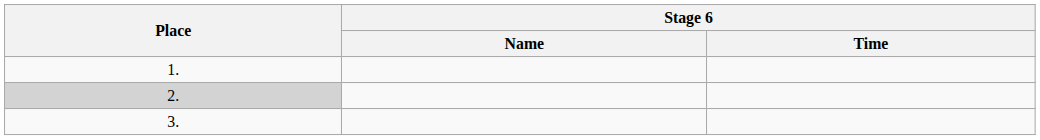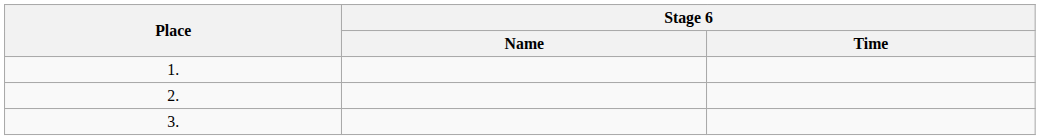(173, 95) lightgrey background -> (173, 95) no background
